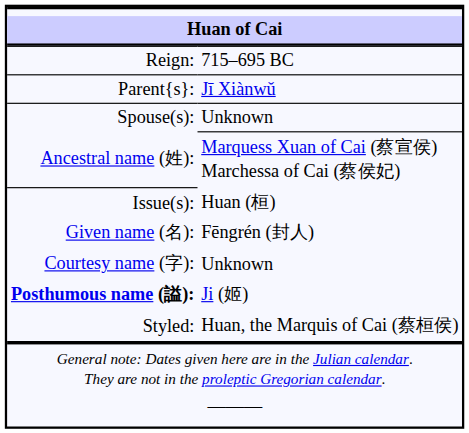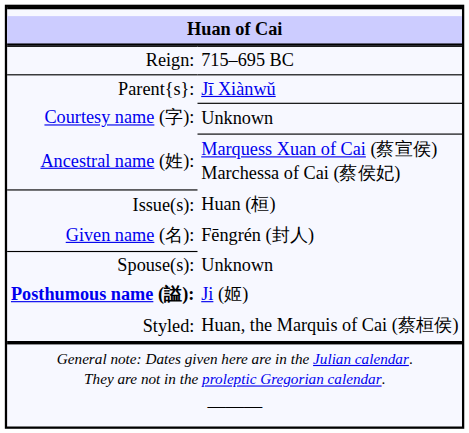(156, 117) Spouse(s): -> (119, 117) Courtesy name (字):
(119, 263) Courtesy name (字): -> (156, 265) Spouse(s):
